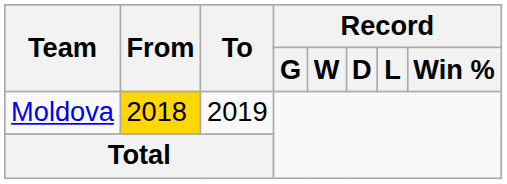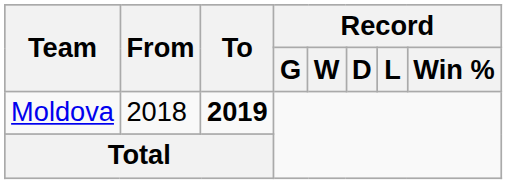(157, 112) gold background -> (157, 112) no background
(237, 112) normal -> (237, 112) bold
